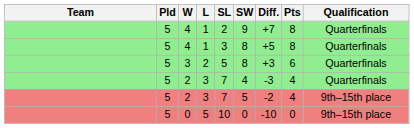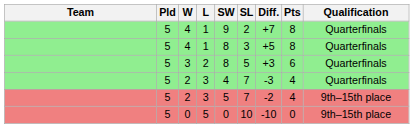columns swapped: (245, 13) <-> (224, 13)
